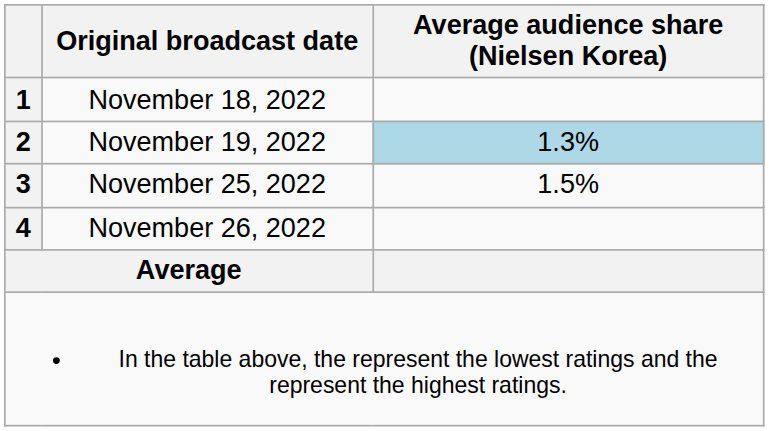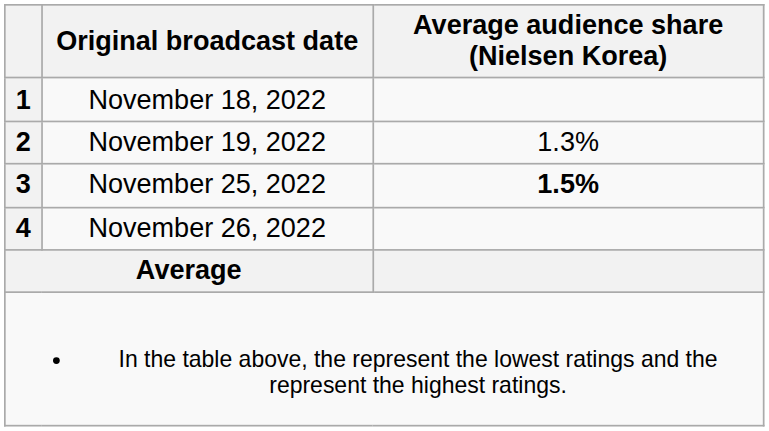(568, 142) lightblue background -> (568, 142) no background
(568, 185) normal -> (568, 185) bold
